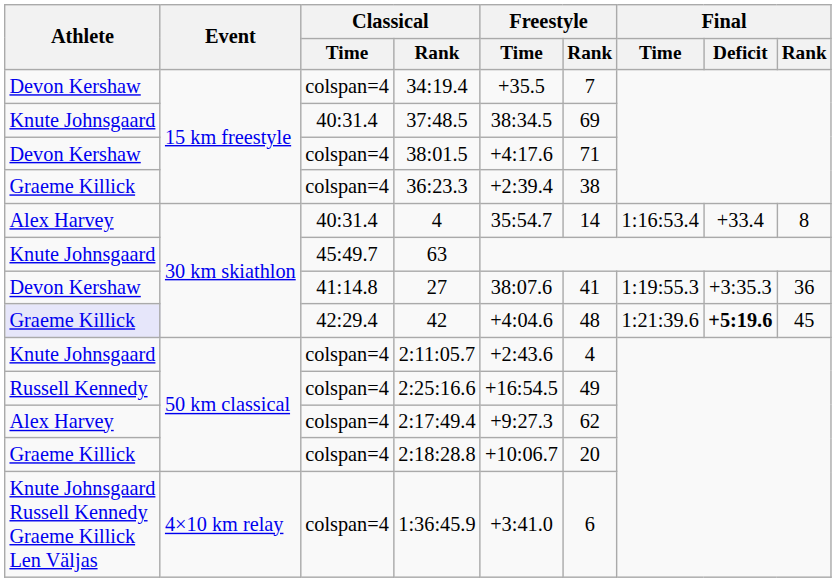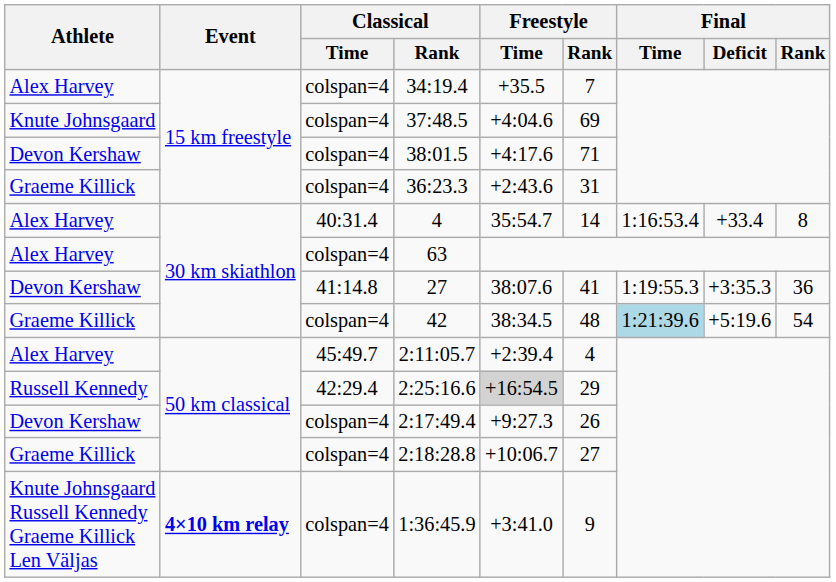(75, 86) Devon Kershaw -> (62, 86) Alex Harvey
(347, 120) 40:31.4 -> (347, 120) colspan=4
(522, 120) 38:34.5 -> (522, 120) +4:04.6
(522, 187) +2:39.4 -> (522, 187) +2:43.6
(590, 187) 38 -> (590, 187) 31
(82, 254) Knute Johnsgaard -> (62, 254) Alex Harvey
(347, 254) 45:49.7 -> (347, 254) colspan=4
(72, 321) lavender background -> (72, 321) no background
(347, 321) 42:29.4 -> (347, 321) colspan=4
(522, 321) +4:04.6 -> (522, 321) 38:34.5
(660, 321) no background -> (660, 321) lightblue background
(740, 321) bold -> (740, 321) normal
(804, 321) 45 -> (803, 321) 54
(82, 354) Knute Johnsgaard -> (62, 354) Alex Harvey
(347, 354) colspan=4 -> (347, 354) 45:49.7
(522, 354) +2:43.6 -> (522, 354) +2:39.4
(347, 388) colspan=4 -> (347, 388) 42:29.4
(522, 388) no background -> (522, 388) lightgrey background
(590, 388) 49 -> (590, 388) 29
(62, 421) Alex Harvey -> (75, 421) Devon Kershaw
(590, 421) 62 -> (590, 421) 26
(590, 455) 20 -> (590, 455) 27
(224, 524) normal -> (227, 524) bold
(590, 524) 6 -> (590, 524) 9
